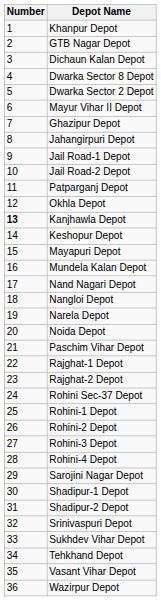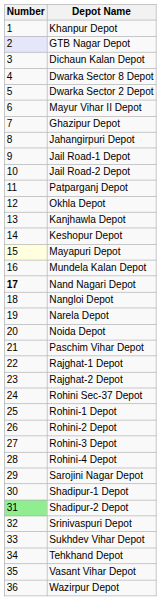(9, 44) no background -> (9, 44) lavender background
(12, 220) bold -> (12, 220) normal
(12, 252) no background -> (12, 252) lightyellow background
(12, 284) normal -> (12, 284) bold
(12, 508) no background -> (12, 508) lightgreen background
